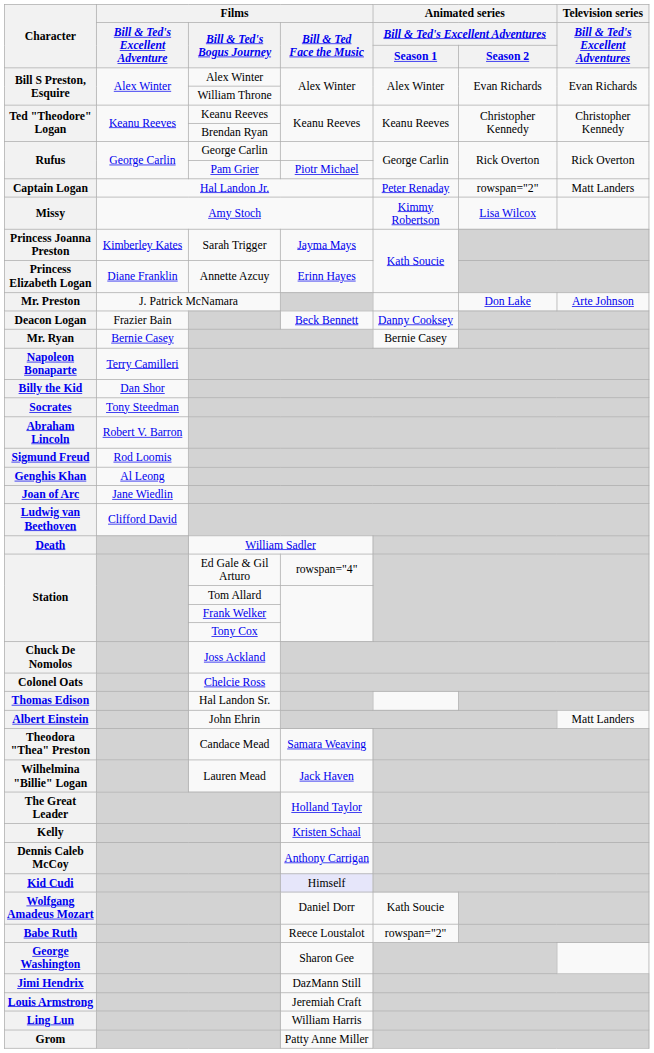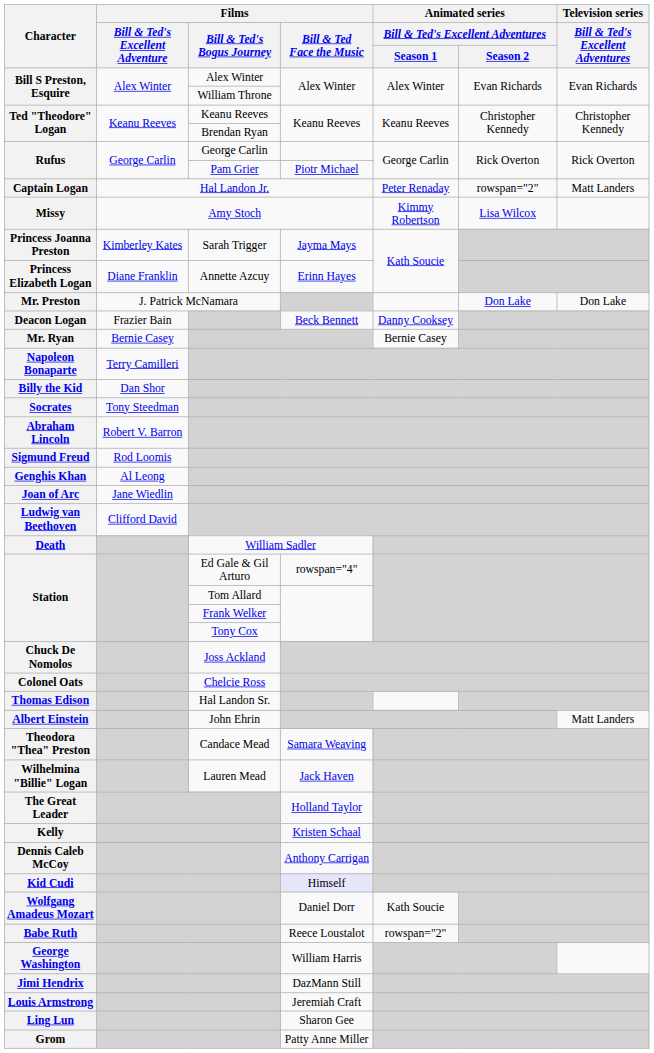(603, 301) Arte Johnson -> (603, 301) Don Lake
(327, 958) Sharon Gee -> (327, 958) William Harris
(327, 1020) William Harris -> (327, 1020) Sharon Gee
